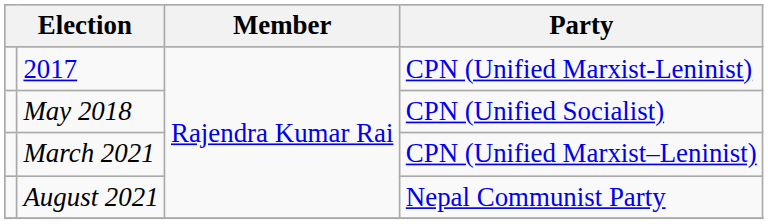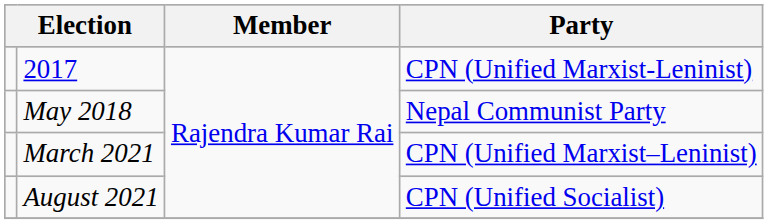(535, 111) CPN (Unified Socialist) -> (536, 111) Nepal Communist Party
(536, 196) Nepal Communist Party -> (535, 196) CPN (Unified Socialist)
